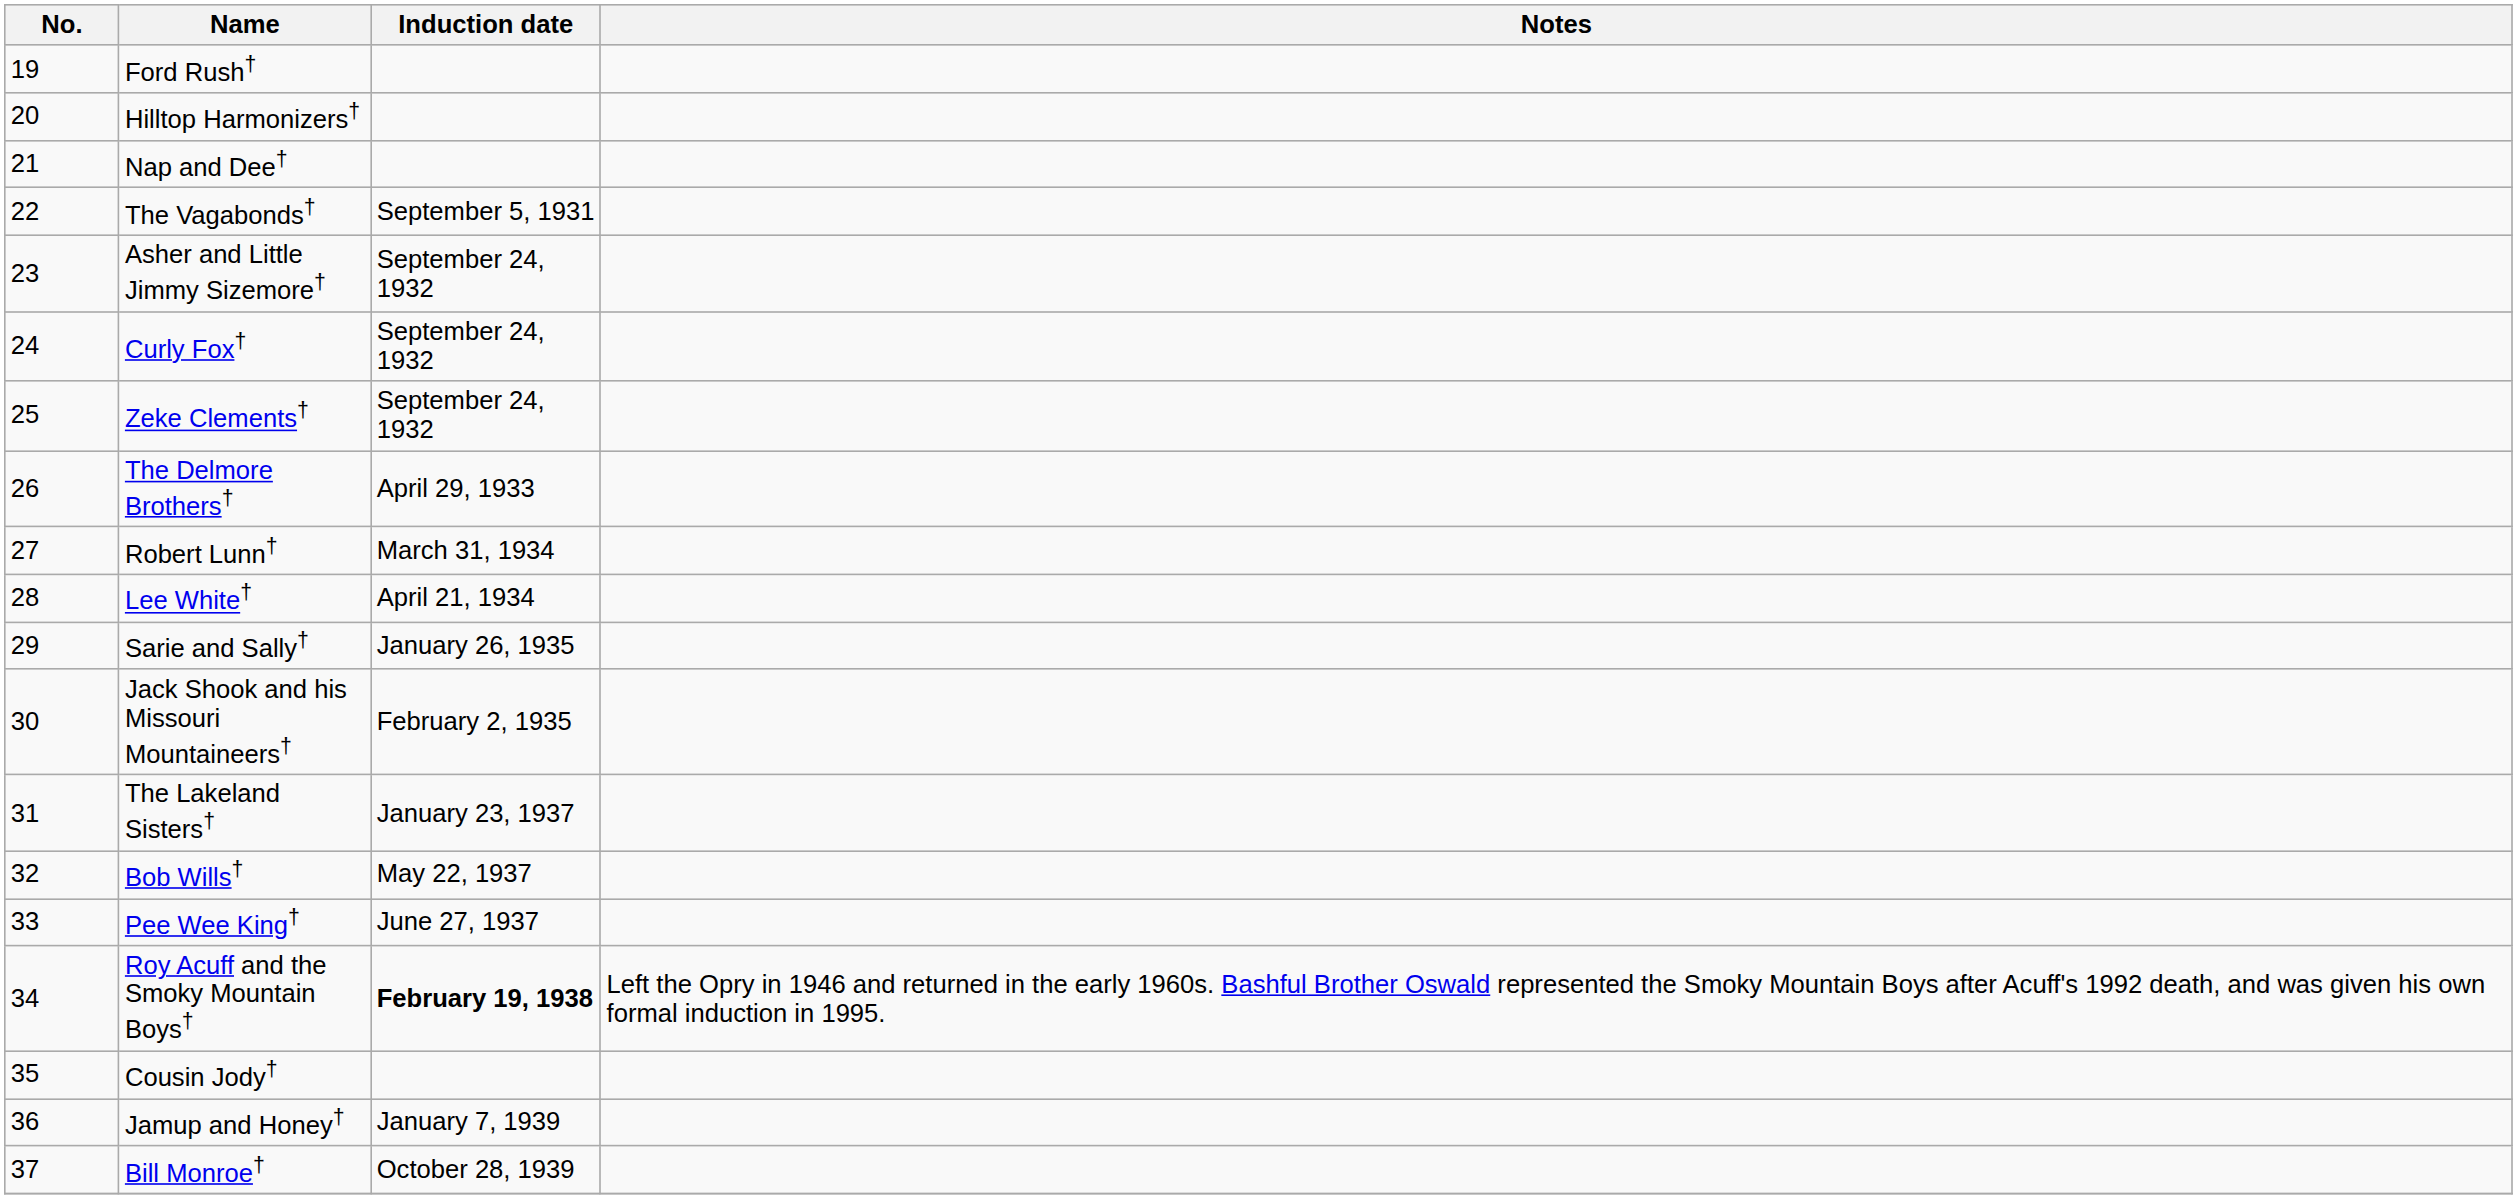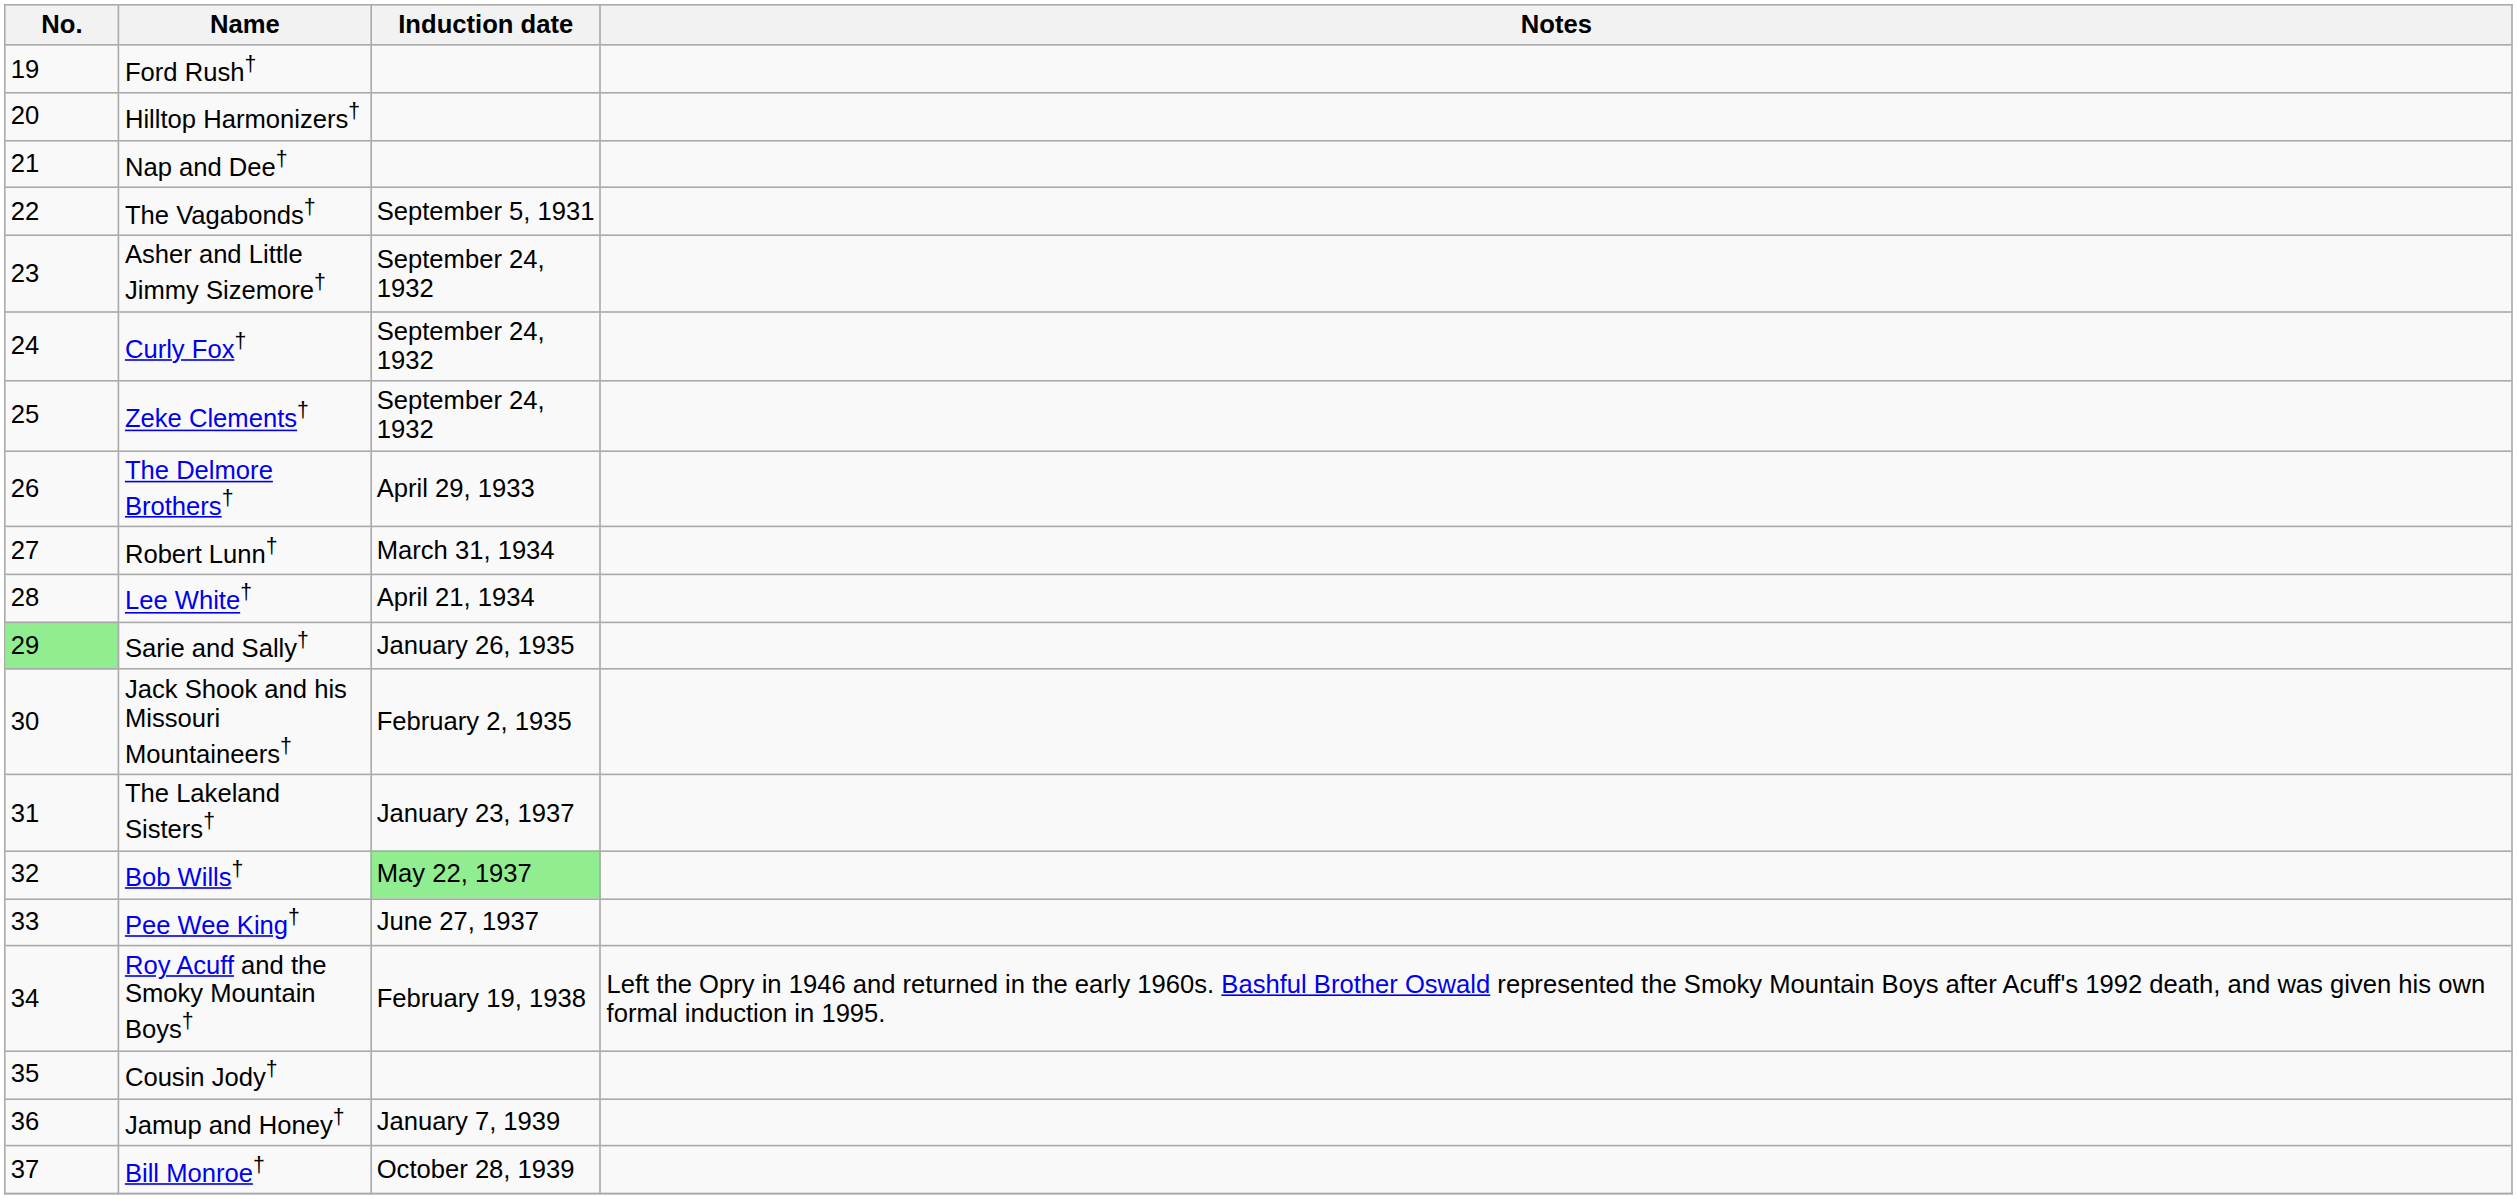(25, 645) no background -> (25, 645) lightgreen background
(454, 874) no background -> (454, 874) lightgreen background
(485, 998) bold -> (481, 998) normal
